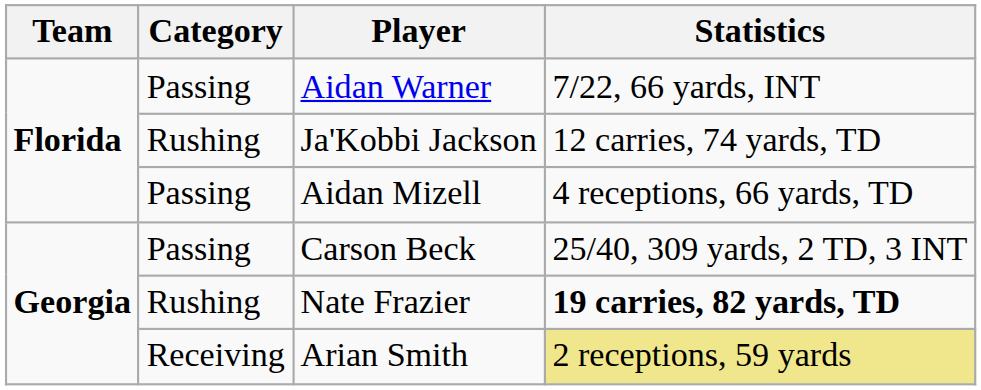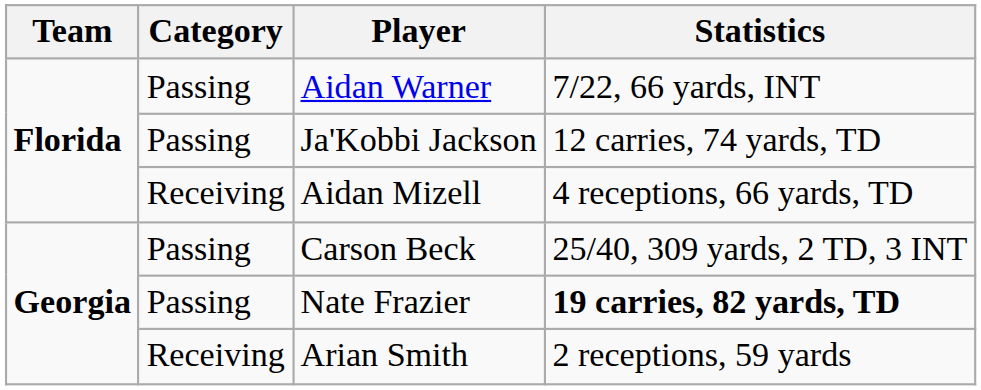(203, 139) Rushing -> (199, 139) Passing
(199, 193) Passing -> (216, 193) Receiving
(203, 301) Rushing -> (199, 301) Passing
(702, 355) khaki background -> (702, 355) no background
